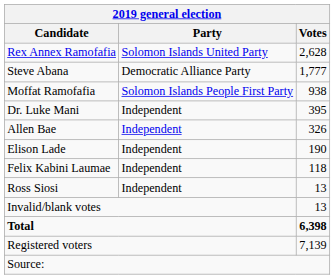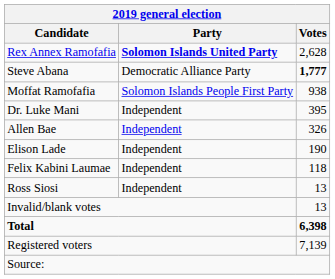(195, 52) normal -> (199, 52) bold
(313, 71) normal -> (313, 71) bold
